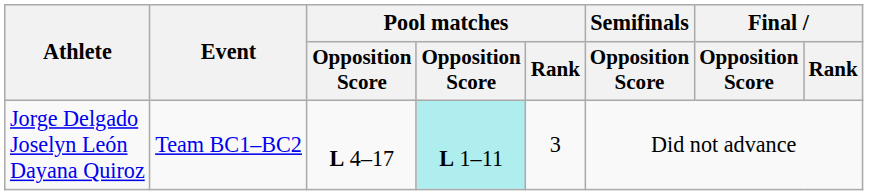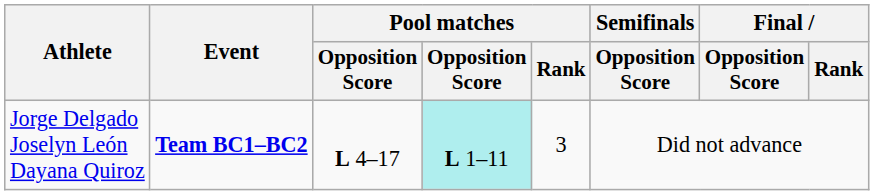(229, 145) normal -> (231, 145) bold
